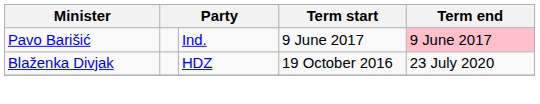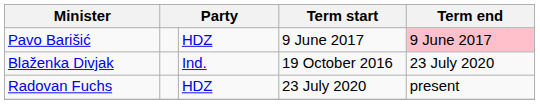(194, 39) Ind. -> (197, 39) HDZ
(197, 63) HDZ -> (194, 63) Ind.
+ row: (60, 87)
